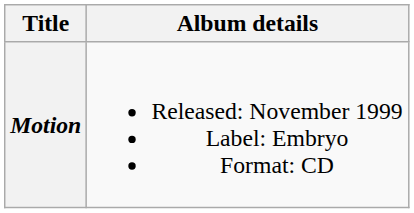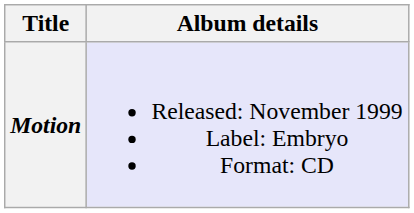(247, 138) no background -> (247, 138) lavender background
